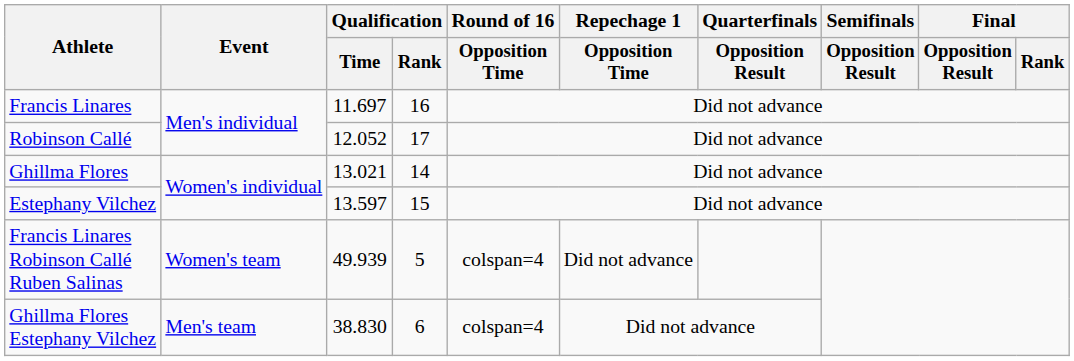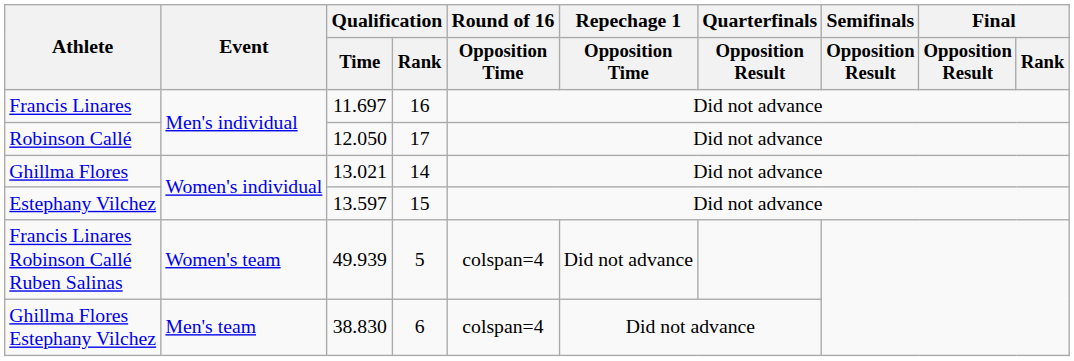(360, 138) 12.052 -> (360, 138) 12.050
